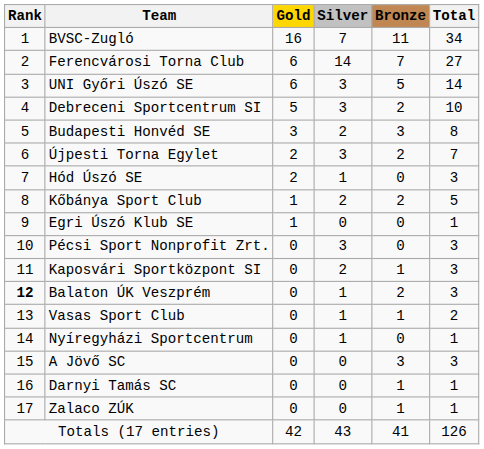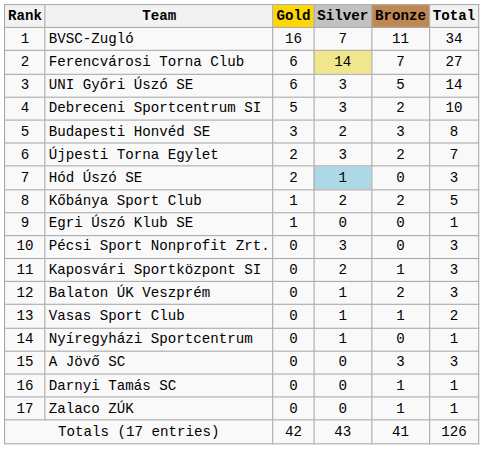(343, 62) no background -> (343, 62) khaki background
(343, 178) no background -> (343, 178) lightblue background
(25, 293) bold -> (25, 293) normal
